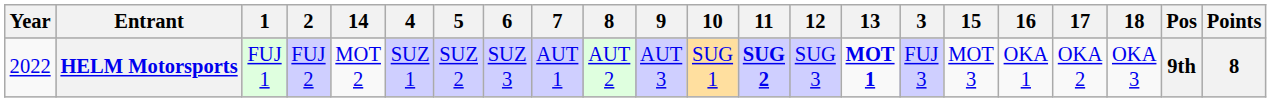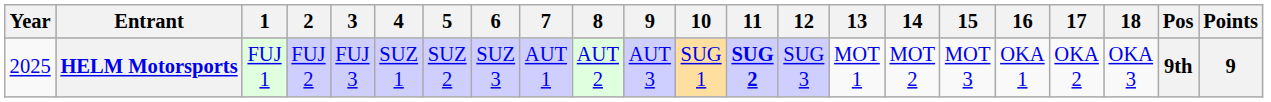columns swapped: (921, 21) <-> (358, 21)
(30, 66) 2022 -> (30, 66) 2025
(870, 66) bold -> (857, 66) normal
(1234, 66) 8 -> (1231, 66) 9
